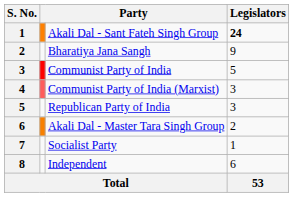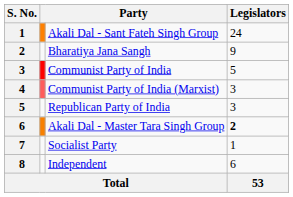(236, 32) bold -> (236, 32) normal
(233, 126) normal -> (233, 126) bold
